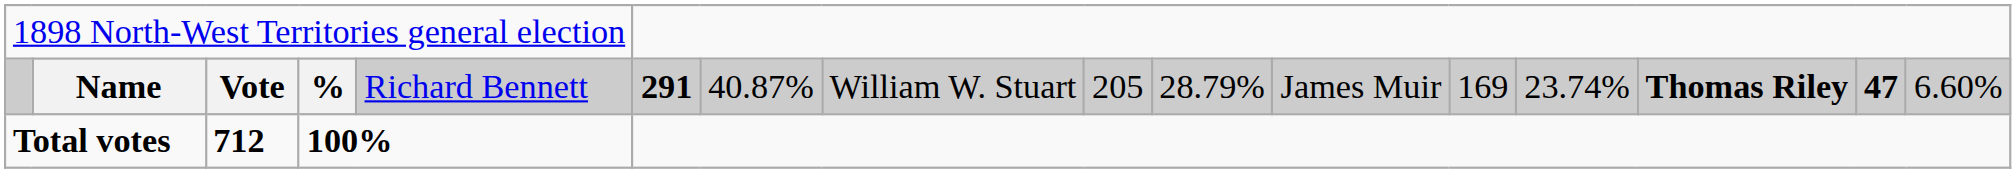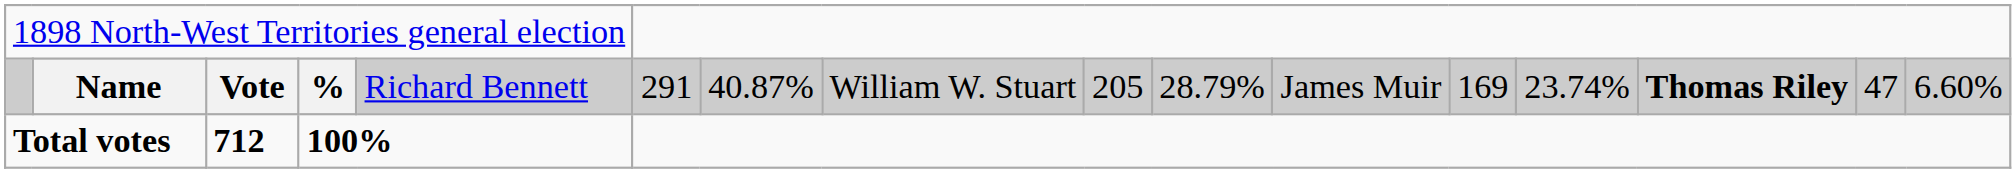(667, 85) bold -> (667, 85) normal
(1881, 85) bold -> (1881, 85) normal
